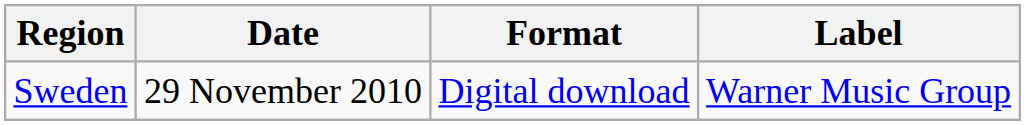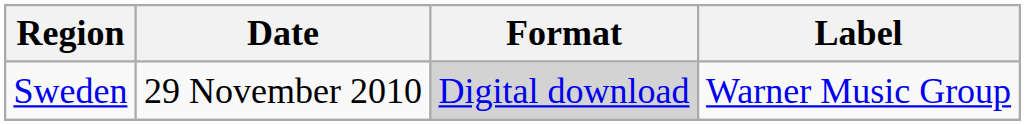(564, 90) no background -> (564, 90) lightgrey background
